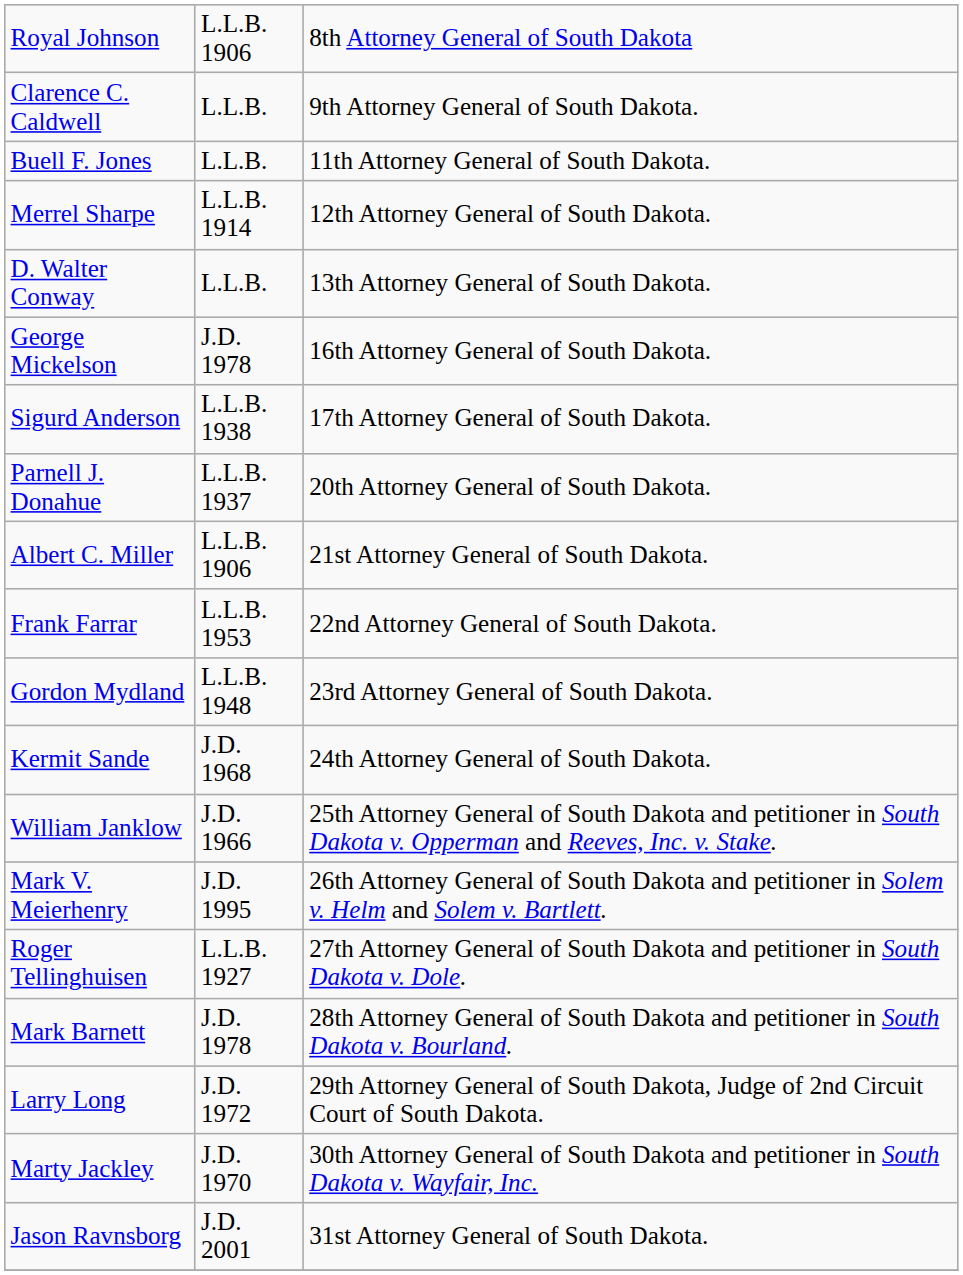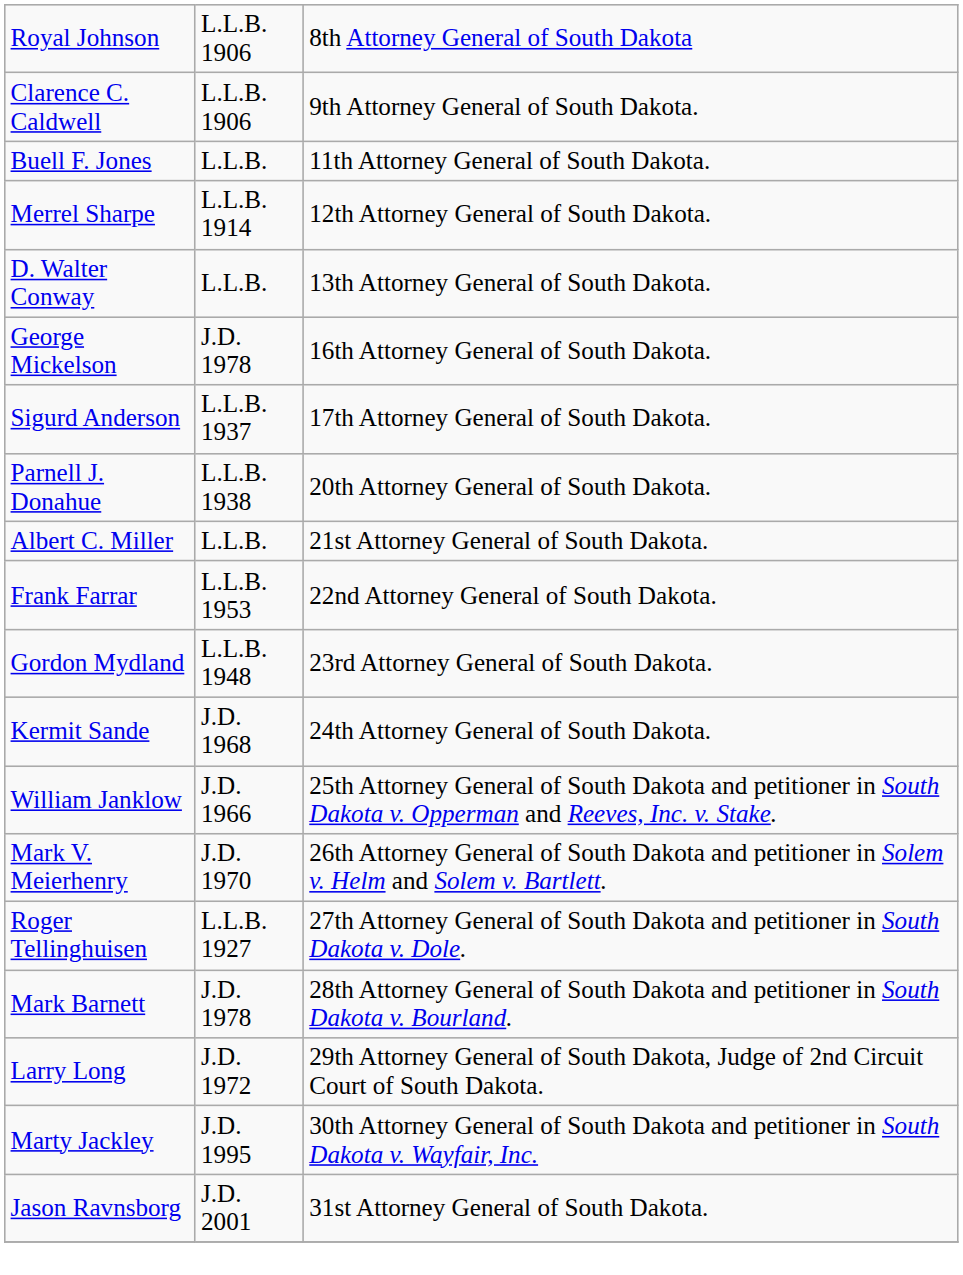(234, 106) L.L.B. -> (234, 106) L.L.B. 1906
(234, 418) L.L.B. 1938 -> (234, 418) L.L.B. 1937
(234, 486) L.L.B. 1937 -> (234, 486) L.L.B. 1938
(234, 555) L.L.B. 1906 -> (234, 540) L.L.B.
(226, 895) J.D. 1995 -> (226, 867) J.D. 1970
(226, 1167) J.D. 1970 -> (226, 1139) J.D. 1995
